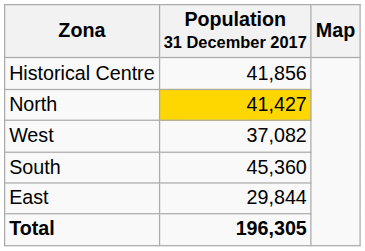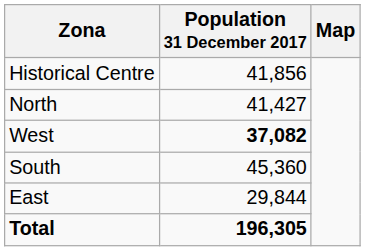(277, 104) gold background -> (277, 104) no background
(277, 135) normal -> (277, 135) bold
